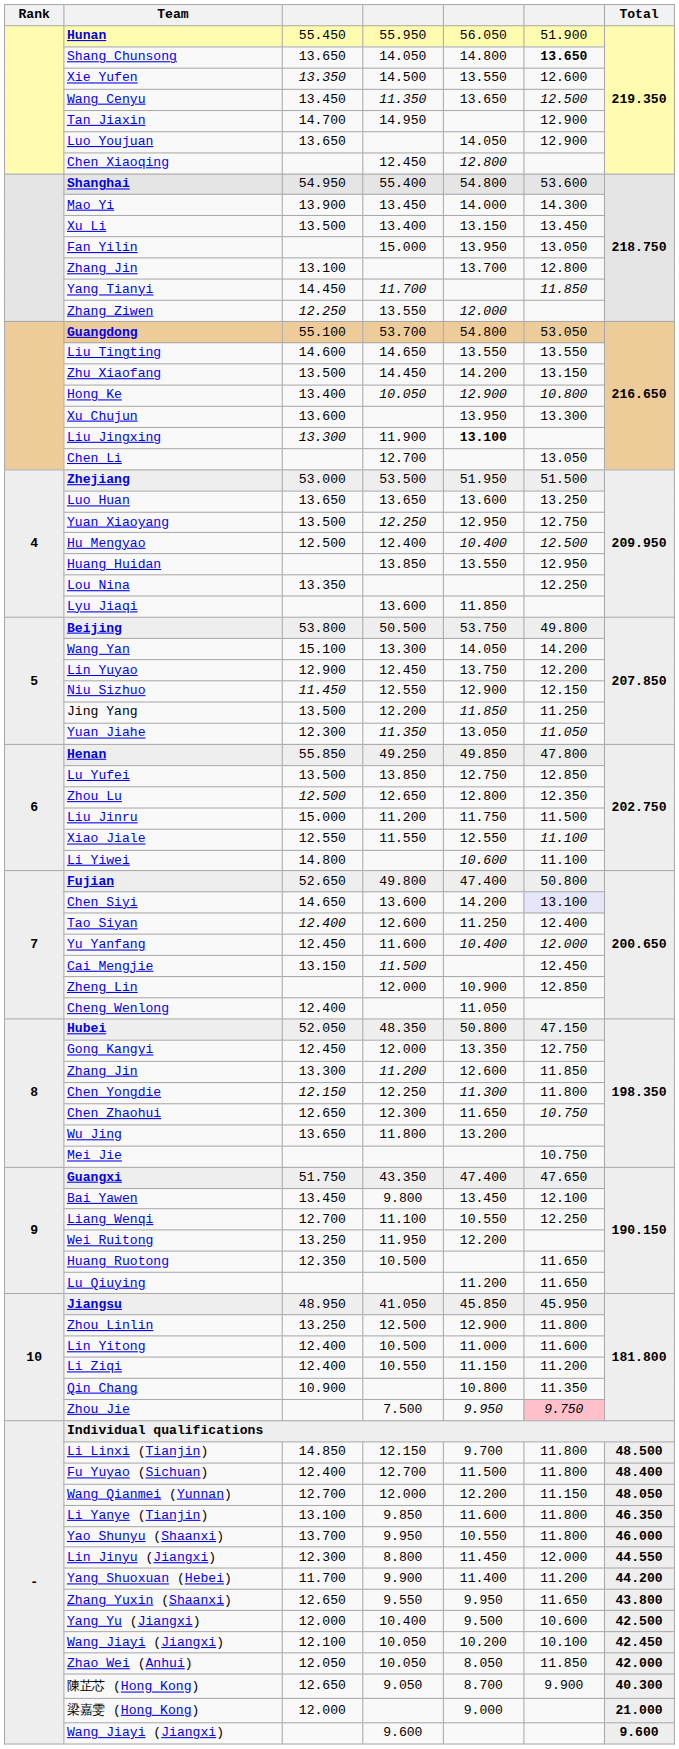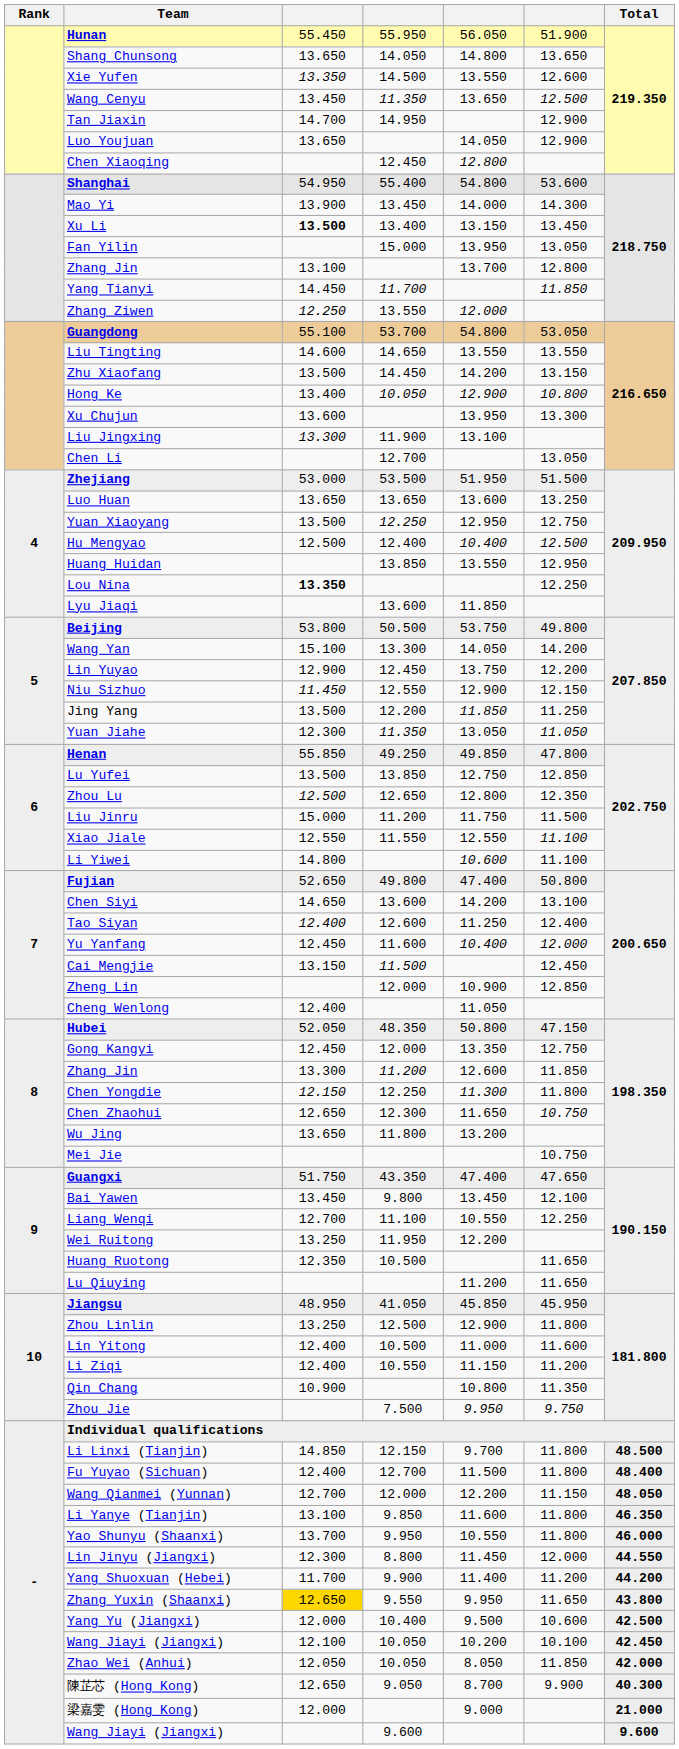(564, 58) bold -> (564, 58) normal
(322, 227) normal -> (322, 227) bold
(483, 438) bold -> (483, 438) normal
(322, 586) normal -> (322, 586) bold
(564, 903) lavender background -> (564, 903) no background
(564, 1410) pink background -> (564, 1410) no background
(322, 1600) no background -> (322, 1600) gold background
